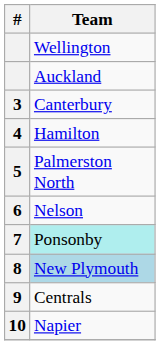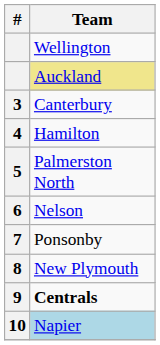(68, 76) no background -> (68, 76) khaki background
(68, 239) paleturquoise background -> (68, 239) no background
(86, 268) lightblue background -> (86, 268) no background
(63, 296) normal -> (66, 296) bold
(58, 325) no background -> (58, 325) lightblue background
